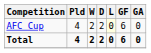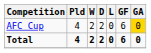(111, 26) lightyellow background -> (111, 26) no background
(138, 26) no background -> (138, 26) gold background
